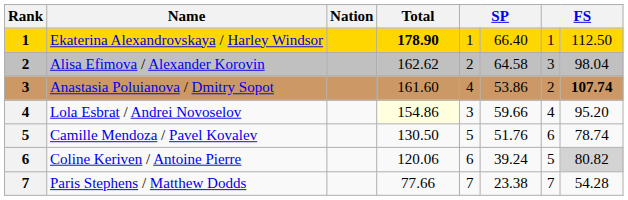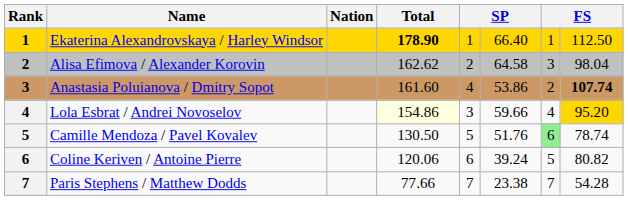(592, 111) no background -> (592, 111) gold background
(551, 135) no background -> (551, 135) lightgreen background
(592, 159) lightgrey background -> (592, 159) no background
